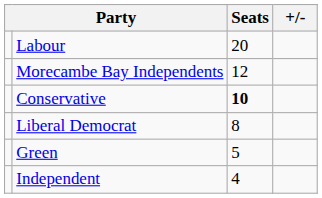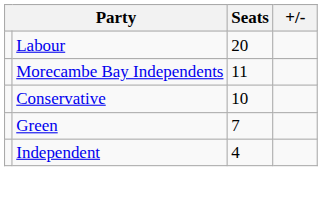(240, 71) 12 -> (239, 71) 11
(240, 98) bold -> (240, 98) normal
- row: (76, 125)
(236, 152) 5 -> (236, 125) 7
